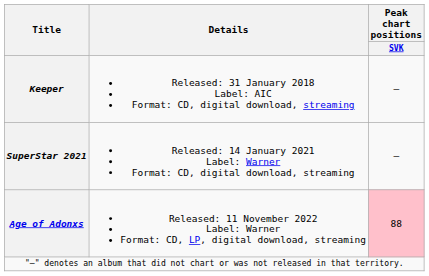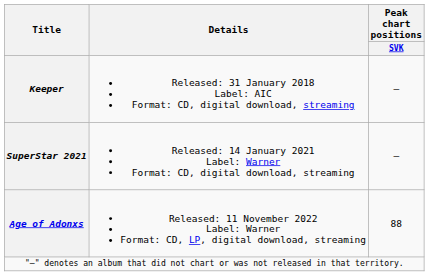(396, 223) pink background -> (396, 223) no background
